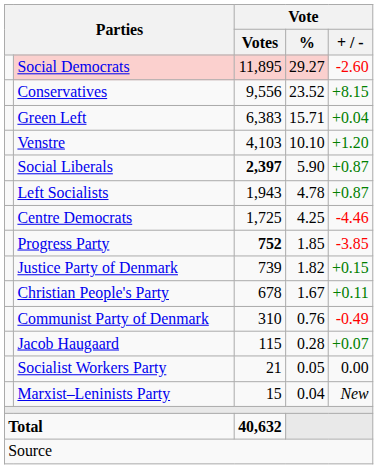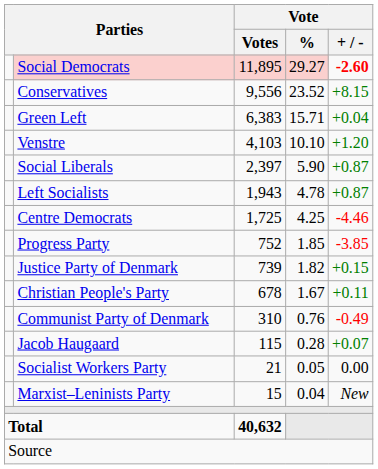(352, 67) normal -> (352, 67) bold
(264, 167) bold -> (264, 167) normal
(270, 243) bold -> (270, 243) normal
